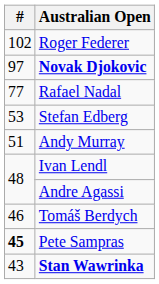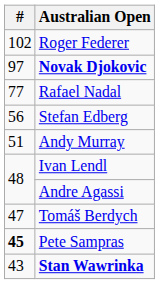(16, 117) 53 -> (16, 117) 56
(16, 216) 46 -> (16, 216) 47
